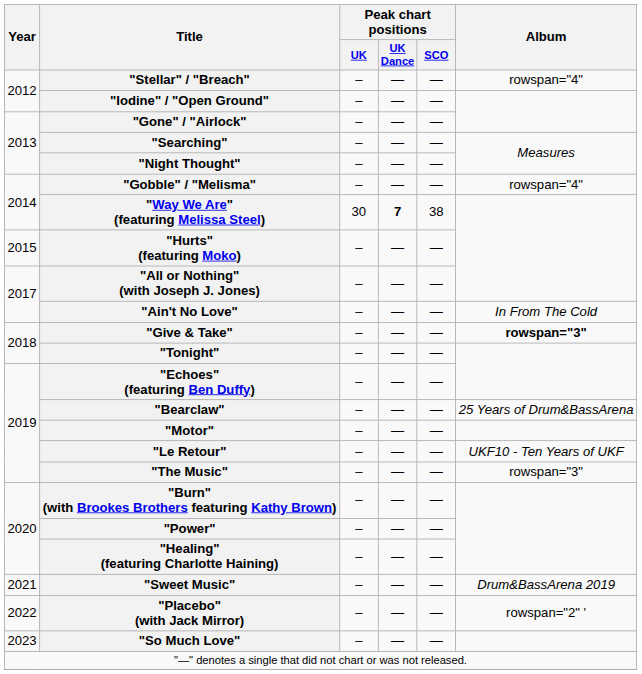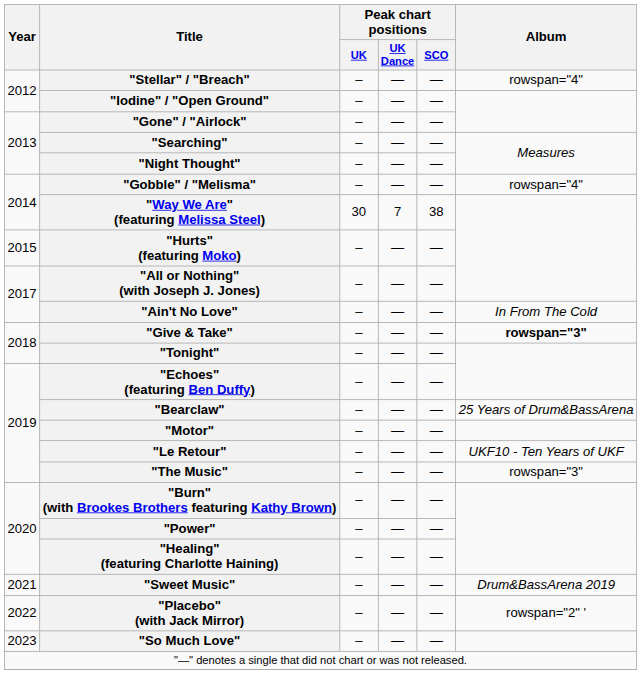(398, 212) bold -> (398, 212) normal
